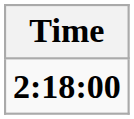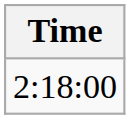(67, 85) bold -> (65, 85) normal
